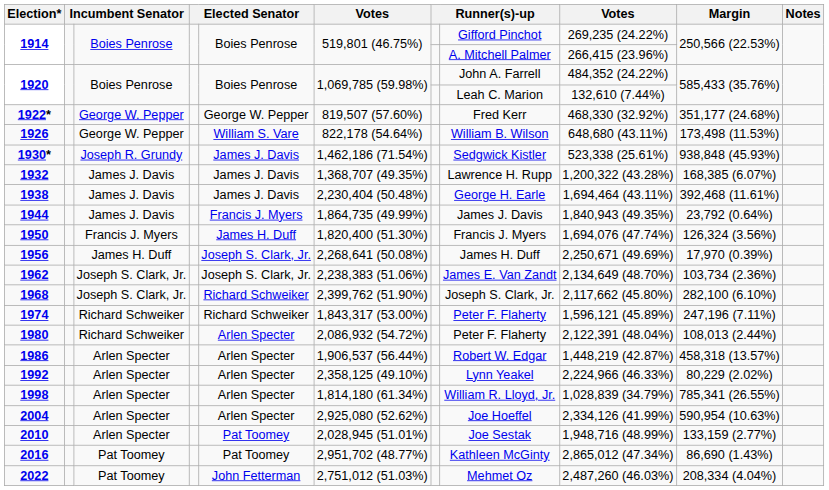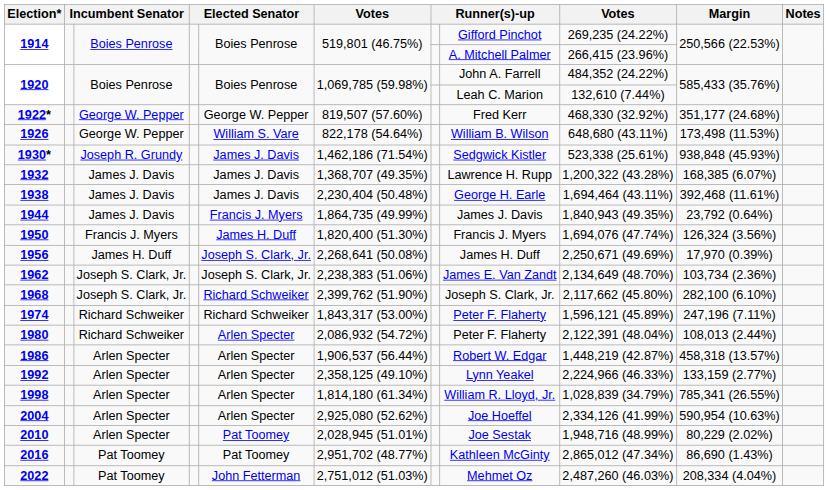(729, 375) 80,229 (2.02%) -> (729, 375) 133,159 (2.77%)
(729, 435) 133,159 (2.77%) -> (729, 435) 80,229 (2.02%)
